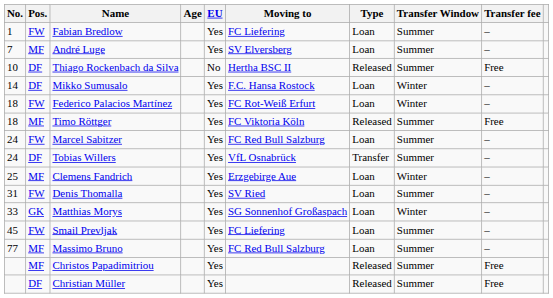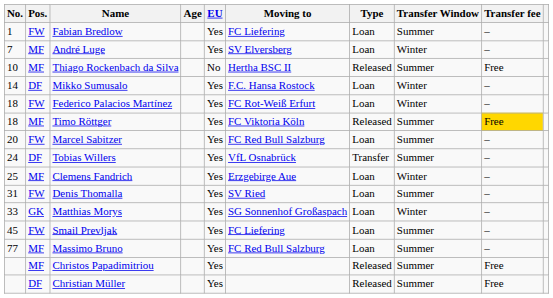(415, 50) Summer -> (412, 50) Winter
(35, 68) DF -> (36, 68) MF
(494, 122) no background -> (494, 122) gold background
(12, 140) 24 -> (12, 140) 20
